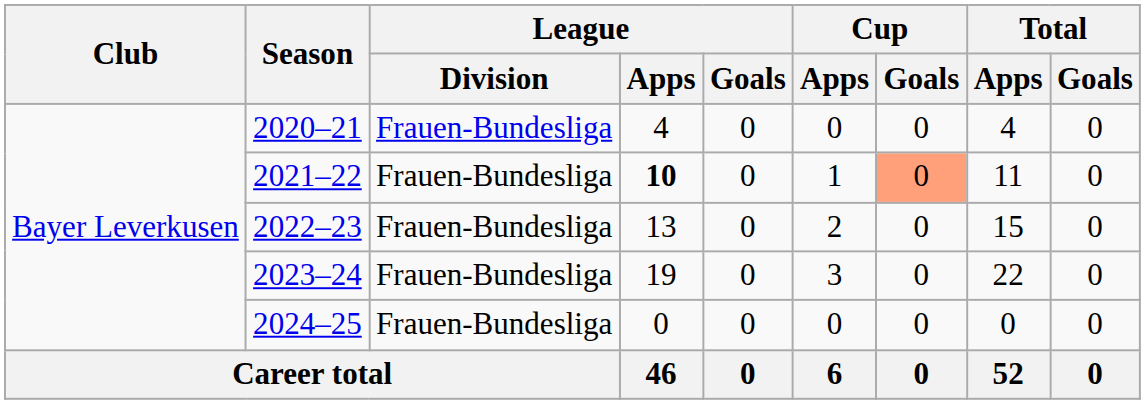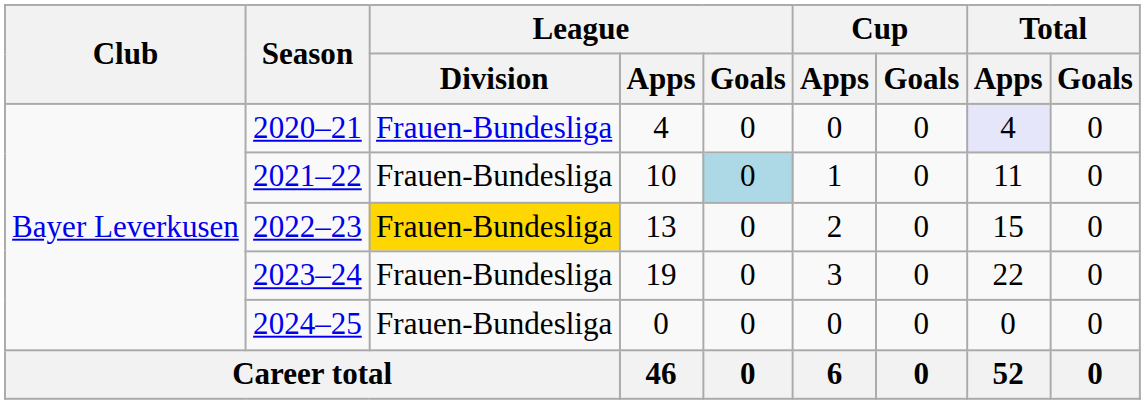(1008, 127) no background -> (1008, 127) lavender background
(661, 176) bold -> (661, 176) normal
(748, 176) no background -> (748, 176) lightblue background
(921, 176) lightsalmon background -> (921, 176) no background
(494, 226) no background -> (494, 226) gold background
